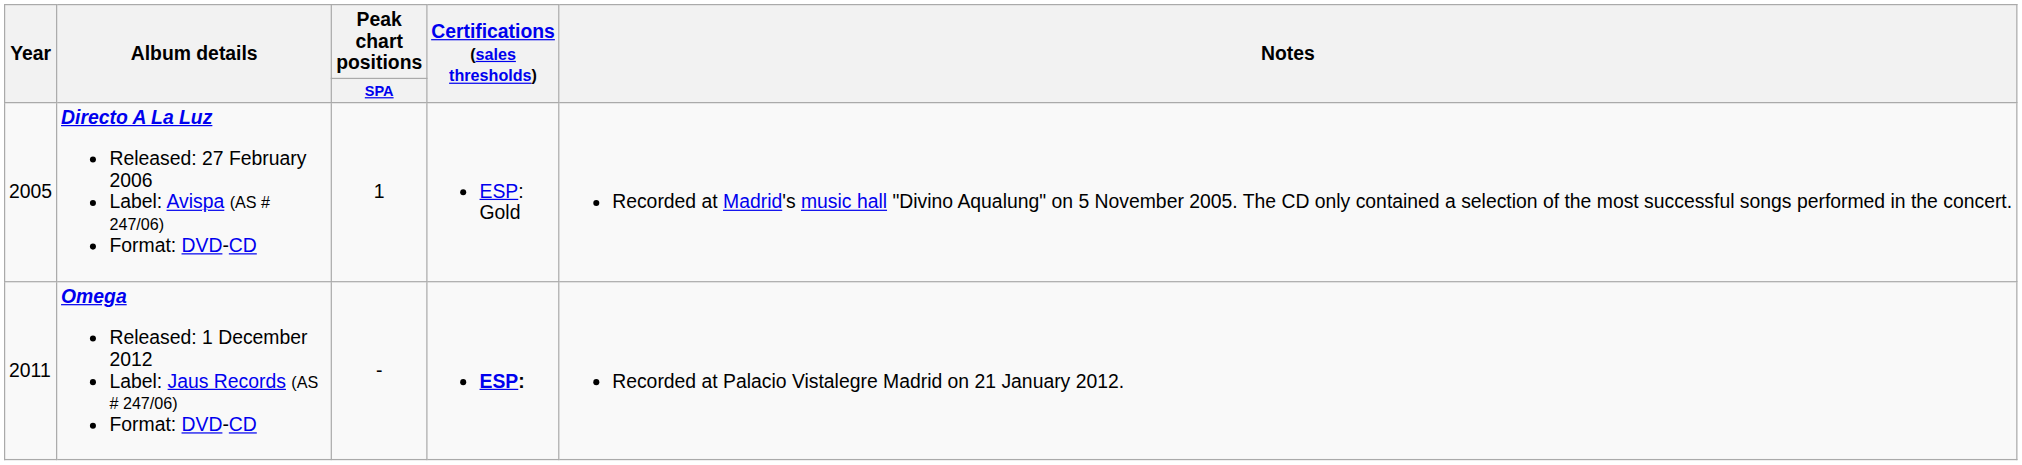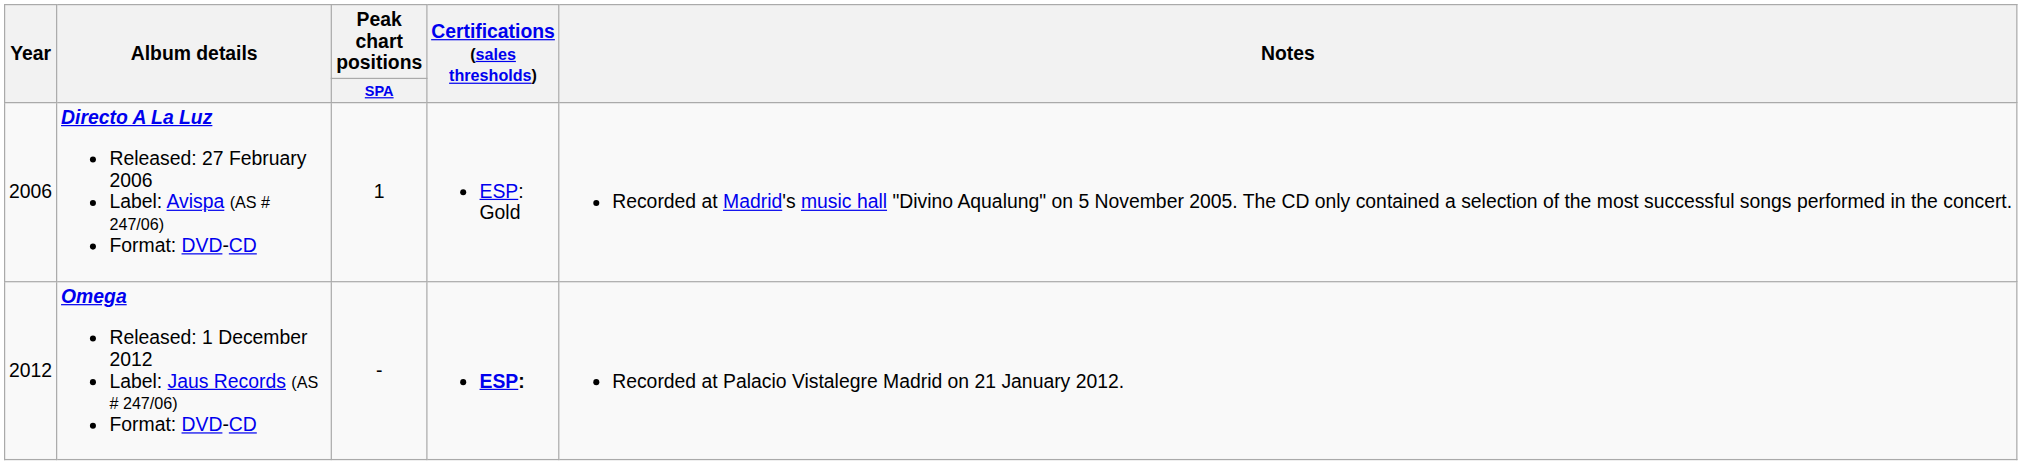(31, 191) 2005 -> (31, 191) 2006
(30, 370) 2011 -> (31, 370) 2012
